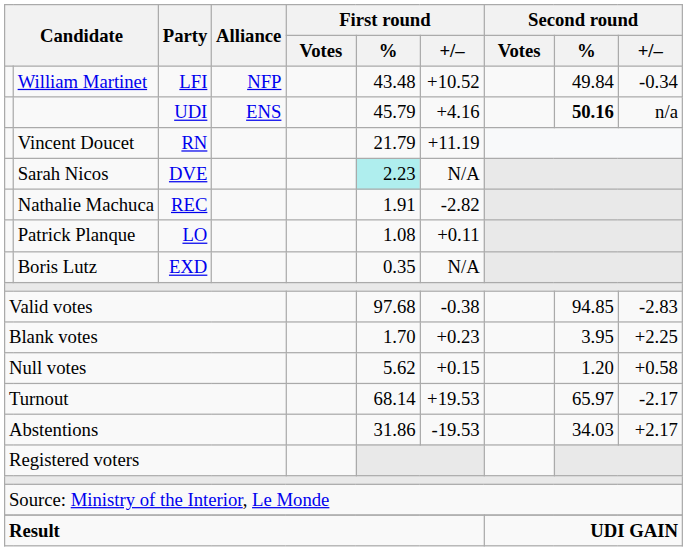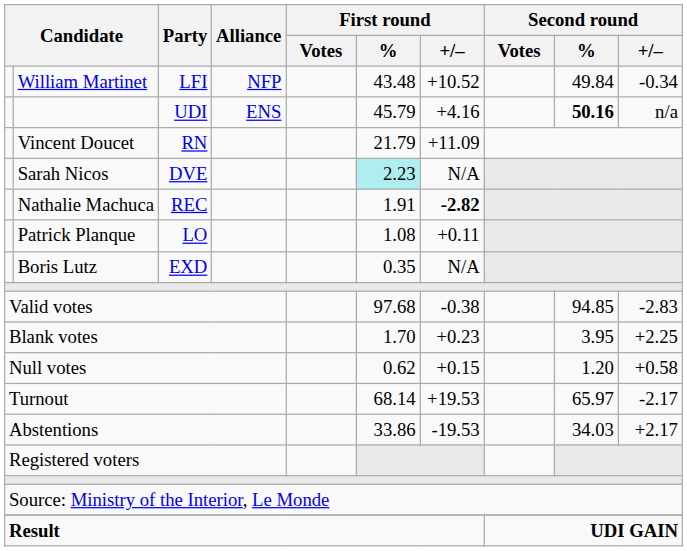(454, 143) +11.19 -> (454, 143) +11.09
(460, 205) normal -> (460, 205) bold
(399, 367) 5.62 -> (399, 367) 0.62
(395, 429) 31.86 -> (395, 429) 33.86
